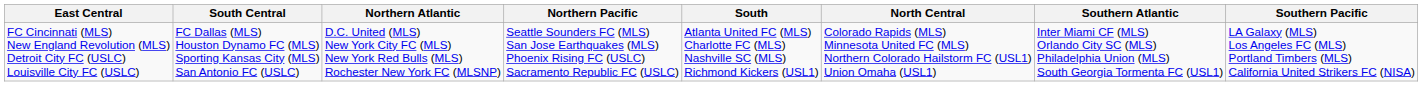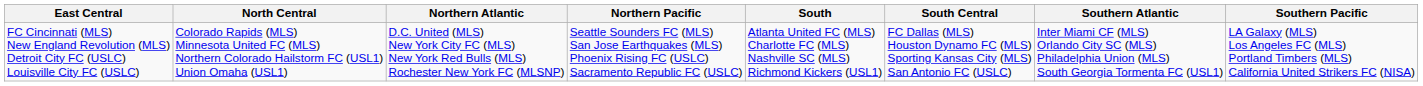columns swapped: (928, 13) <-> (247, 13)
